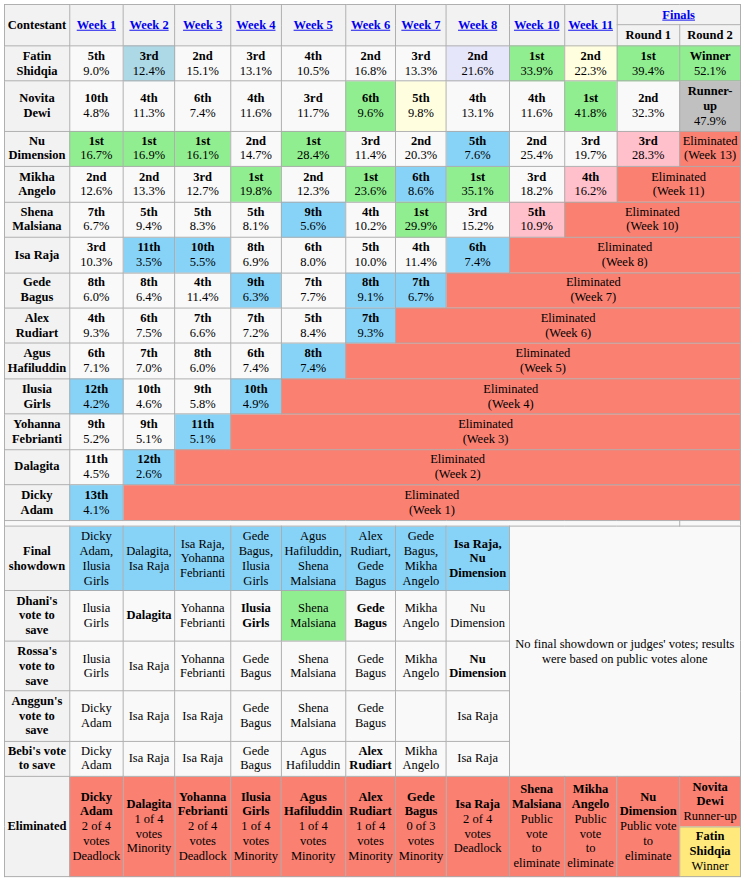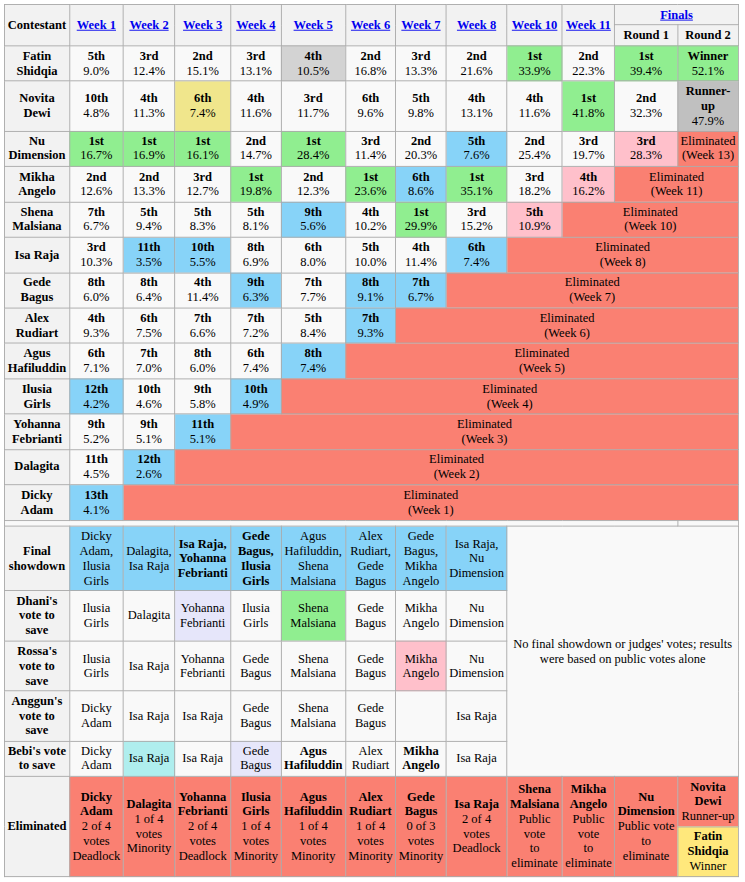(149, 63) lightblue background -> (149, 63) no background
(313, 63) no background -> (313, 63) lightgrey background
(478, 63) lavender background -> (477, 63) no background
(591, 63) lightyellow background -> (588, 63) no background
(203, 105) no background -> (203, 105) khaki background
(371, 105) lightgreen background -> (371, 105) no background
(421, 105) lightyellow background -> (421, 105) no background
(203, 558) normal -> (203, 558) bold
(256, 558) normal -> (256, 558) bold
(478, 558) bold -> (477, 558) normal
(149, 615) bold -> (149, 615) normal
(203, 615) no background -> (203, 615) lavender background
(256, 615) bold -> (256, 615) normal
(371, 615) bold -> (371, 615) normal
(421, 665) no background -> (421, 665) pink background
(478, 665) bold -> (477, 665) normal
(149, 758) no background -> (149, 758) paleturquoise background
(256, 758) no background -> (256, 758) lavender background
(313, 758) normal -> (313, 758) bold
(371, 758) bold -> (371, 758) normal
(421, 758) normal -> (421, 758) bold
